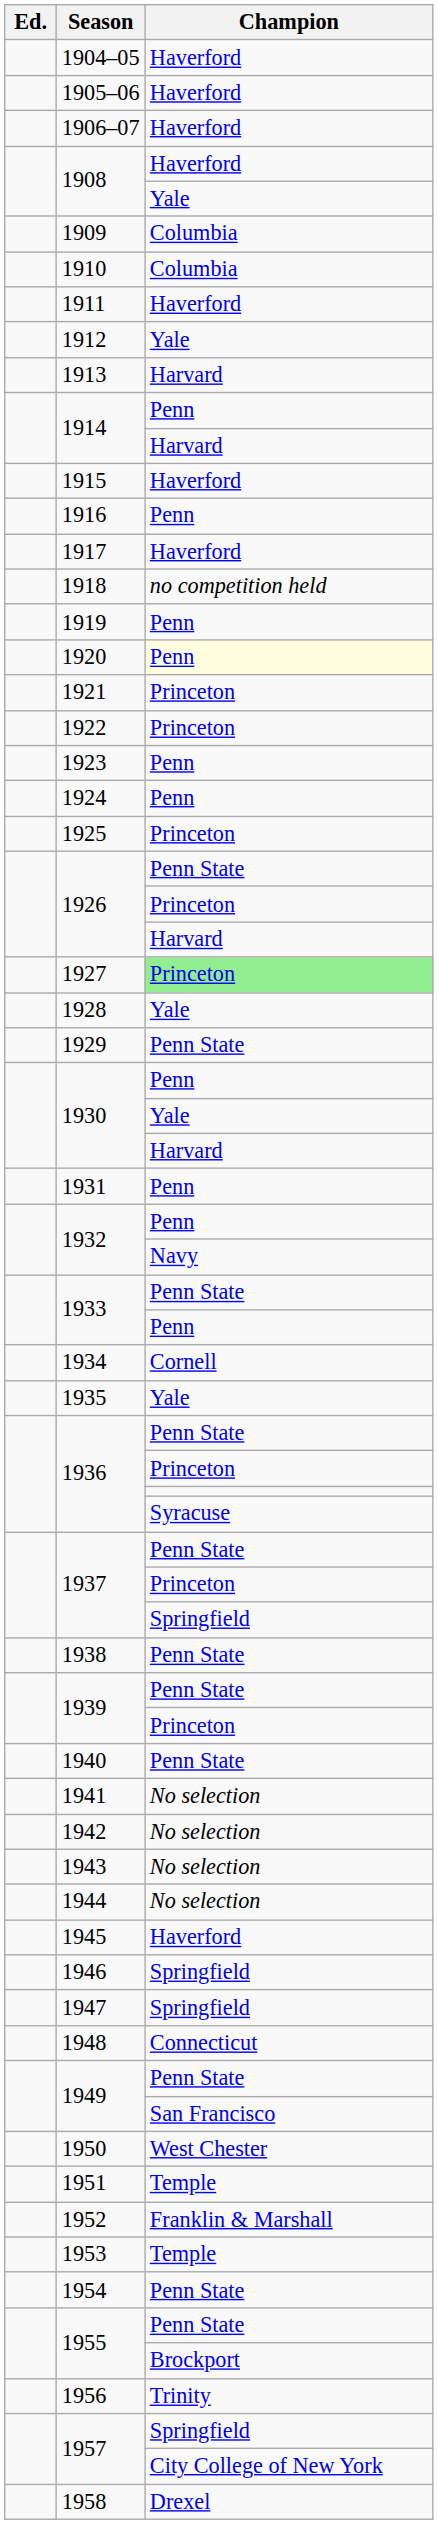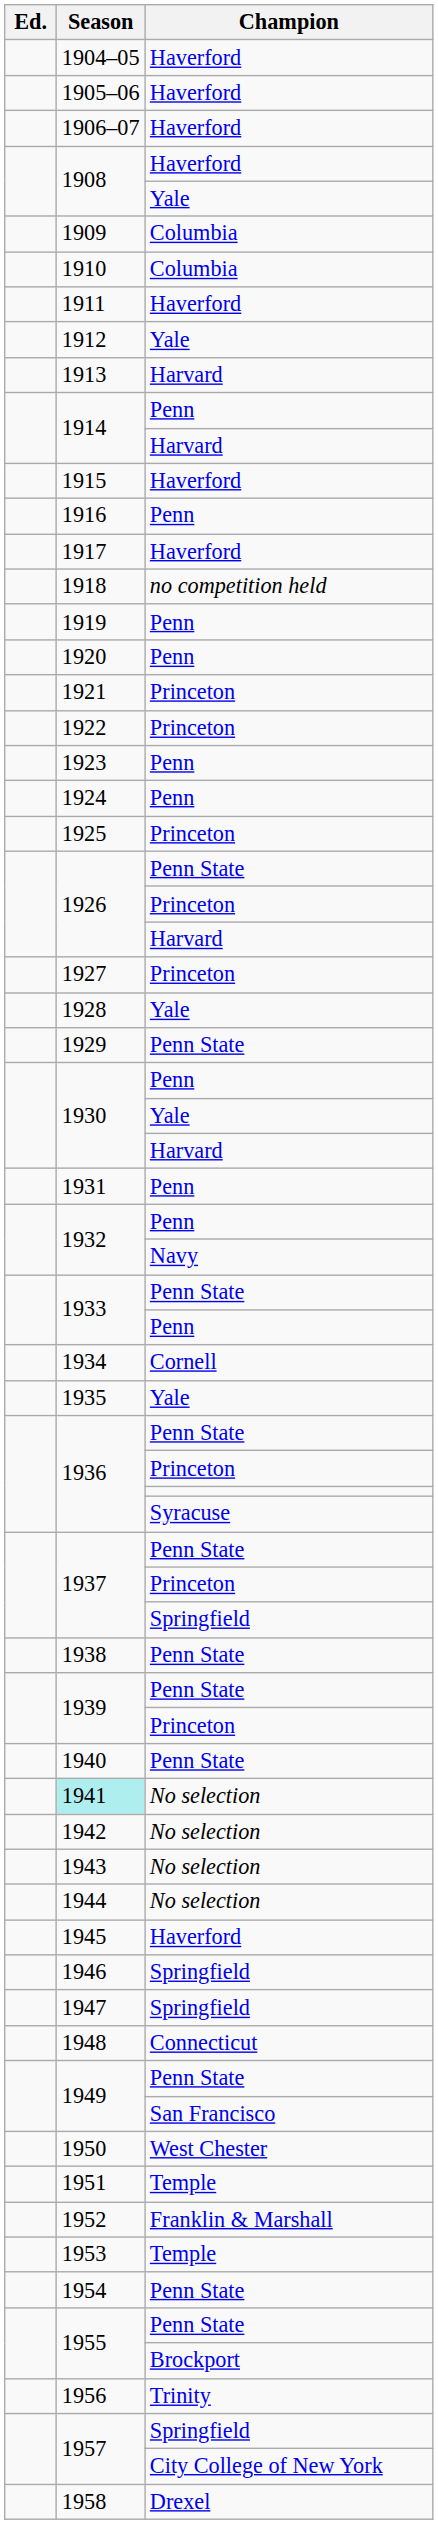(172, 657) lightyellow background -> (172, 657) no background
(192, 974) lightgreen background -> (192, 974) no background
(84, 1795) no background -> (84, 1795) paleturquoise background
